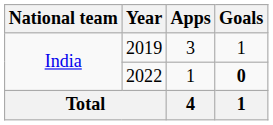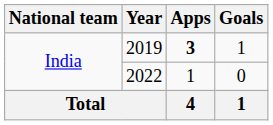(191, 47) normal -> (191, 47) bold
(241, 76) bold -> (241, 76) normal
